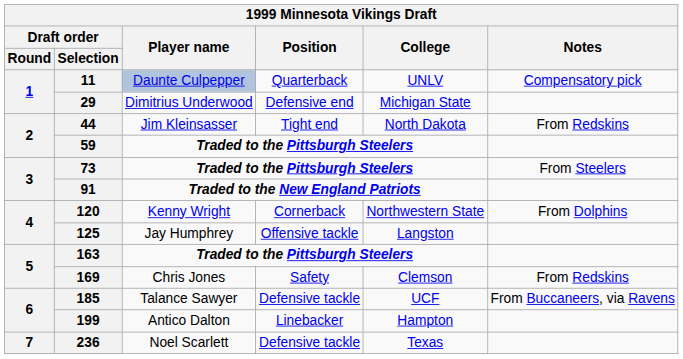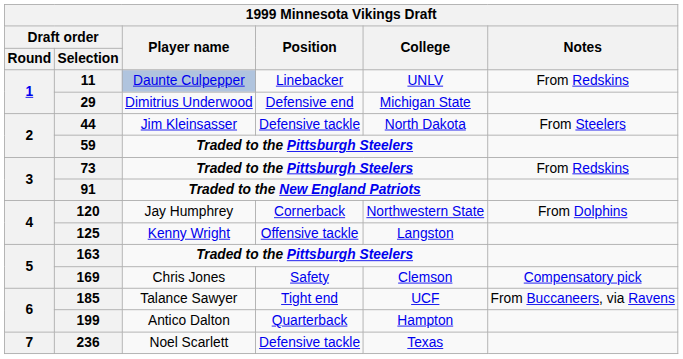(310, 80) Quarterback -> (310, 80) Linebacker
(583, 80) Compensatory pick -> (583, 80) From Redskins
(310, 124) Tight end -> (310, 124) Defensive tackle
(583, 124) From Redskins -> (583, 124) From Steelers
(583, 168) From Steelers -> (583, 168) From Redskins
(189, 211) Kenny Wright -> (189, 211) Jay Humphrey
(189, 233) Jay Humphrey -> (189, 233) Kenny Wright
(583, 277) From Redskins -> (583, 277) Compensatory pick
(310, 299) Defensive tackle -> (310, 299) Tight end
(310, 320) Linebacker -> (310, 320) Quarterback
